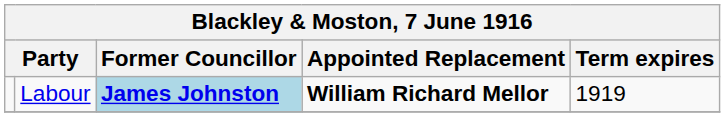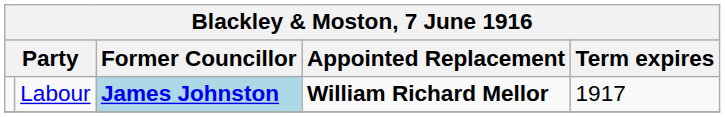(601, 93) 1919 -> (601, 93) 1917
